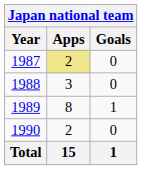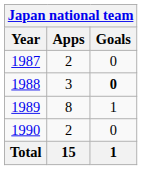(68, 61) khaki background -> (68, 61) no background
(113, 84) normal -> (113, 84) bold
